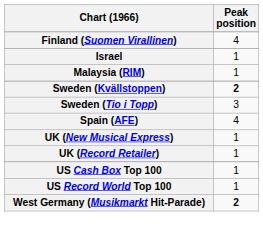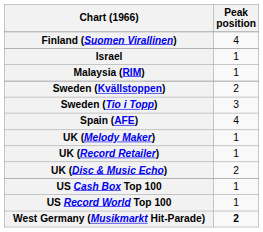(236, 89) bold -> (236, 89) normal
+ row: (109, 137)
- row: (109, 137)
+ row: (109, 170)
